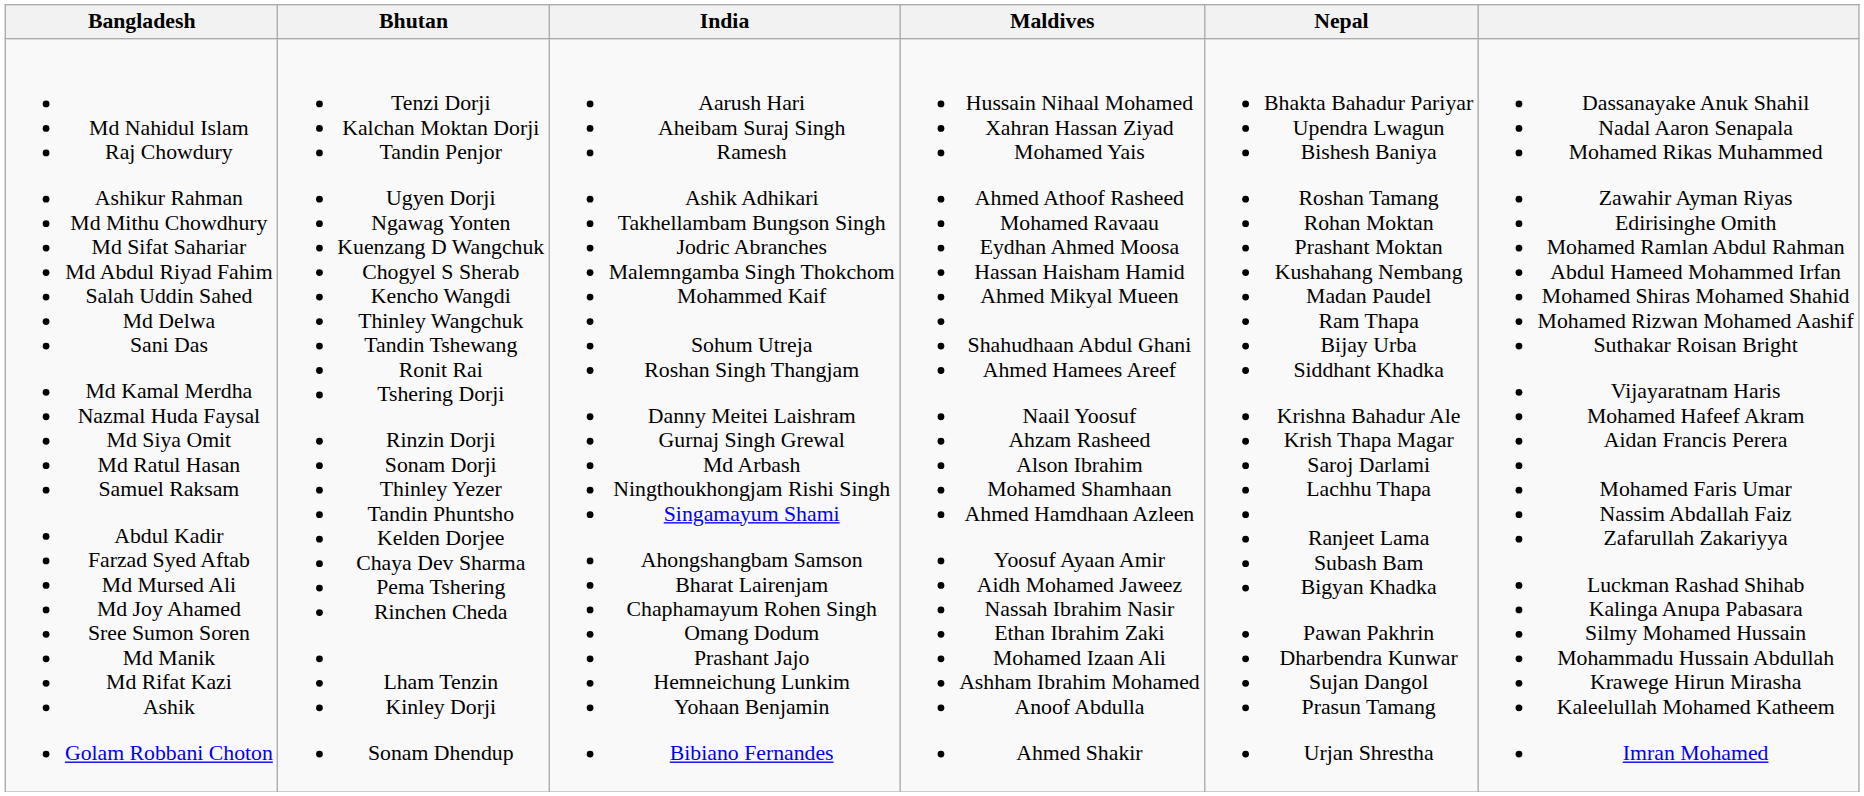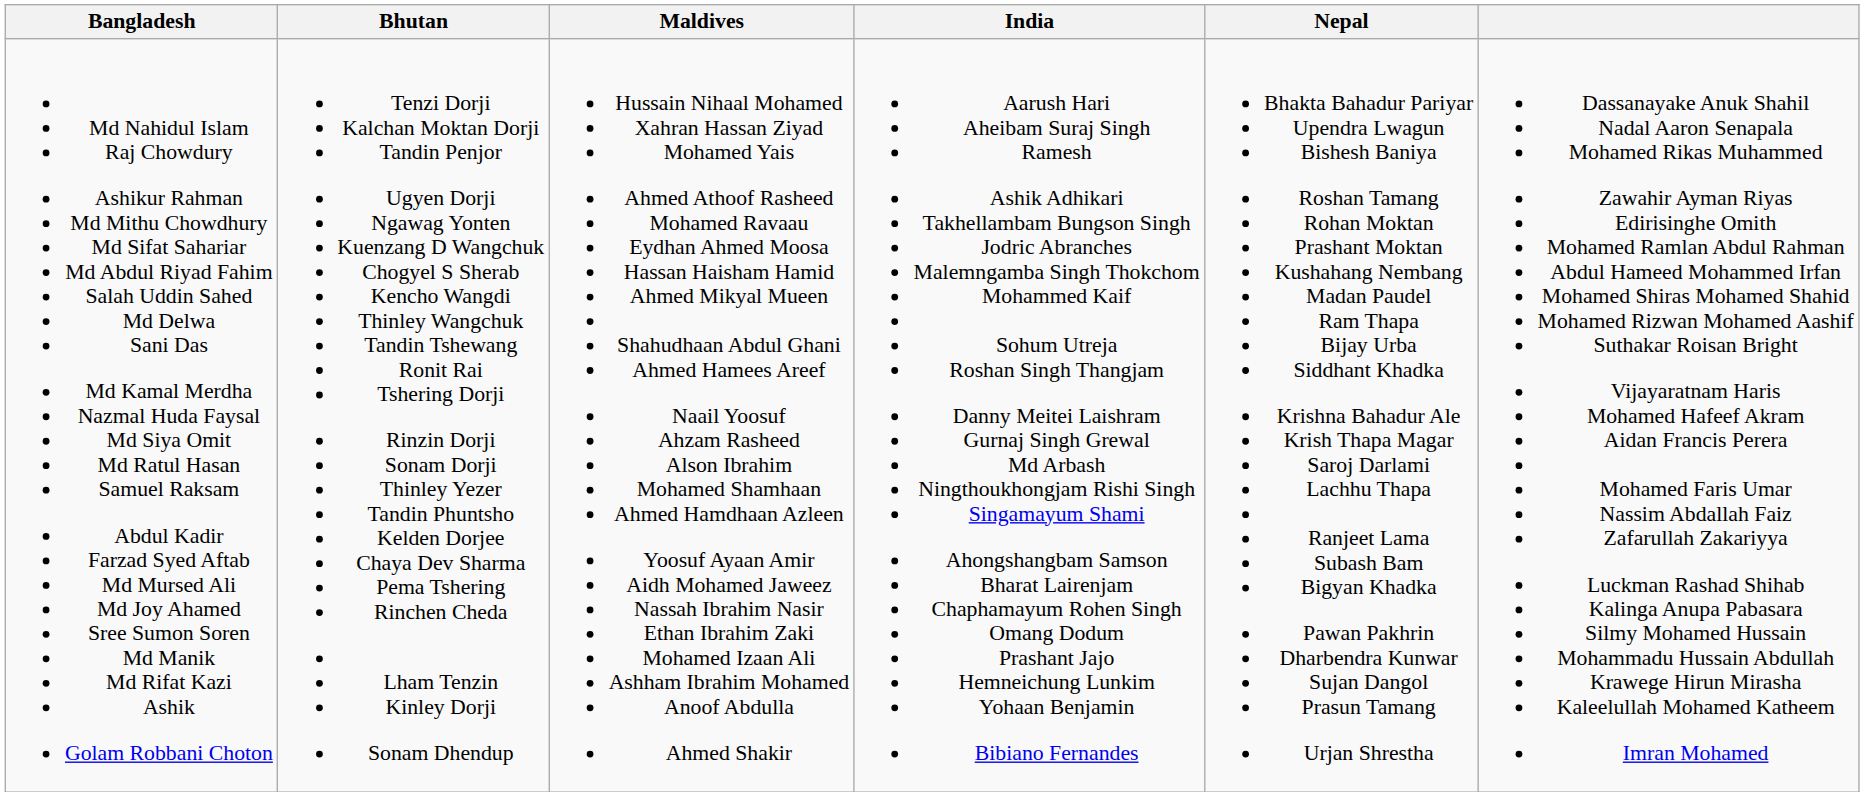columns swapped: (724, 21) <-> (1052, 21)
